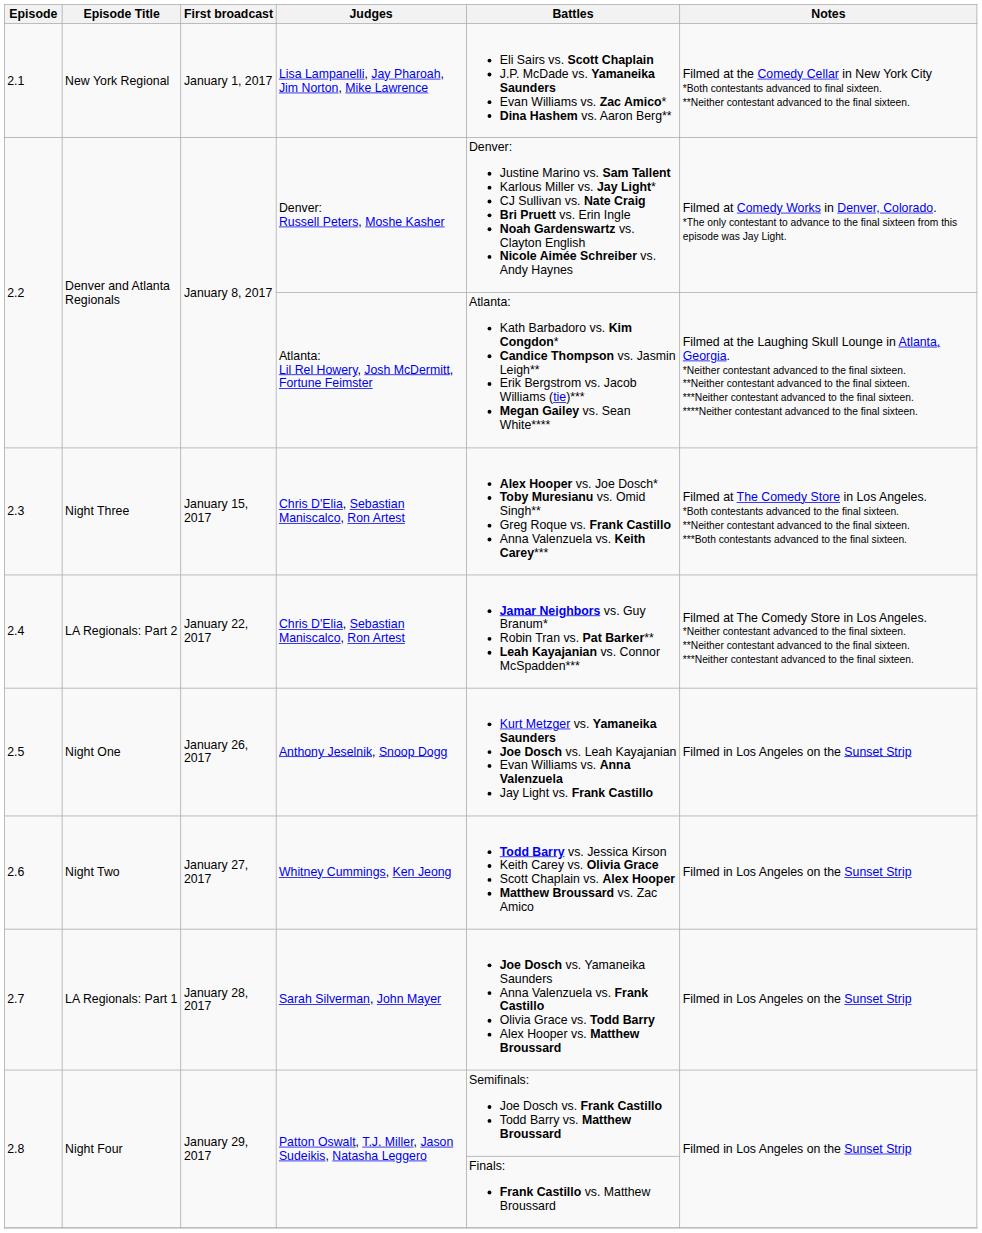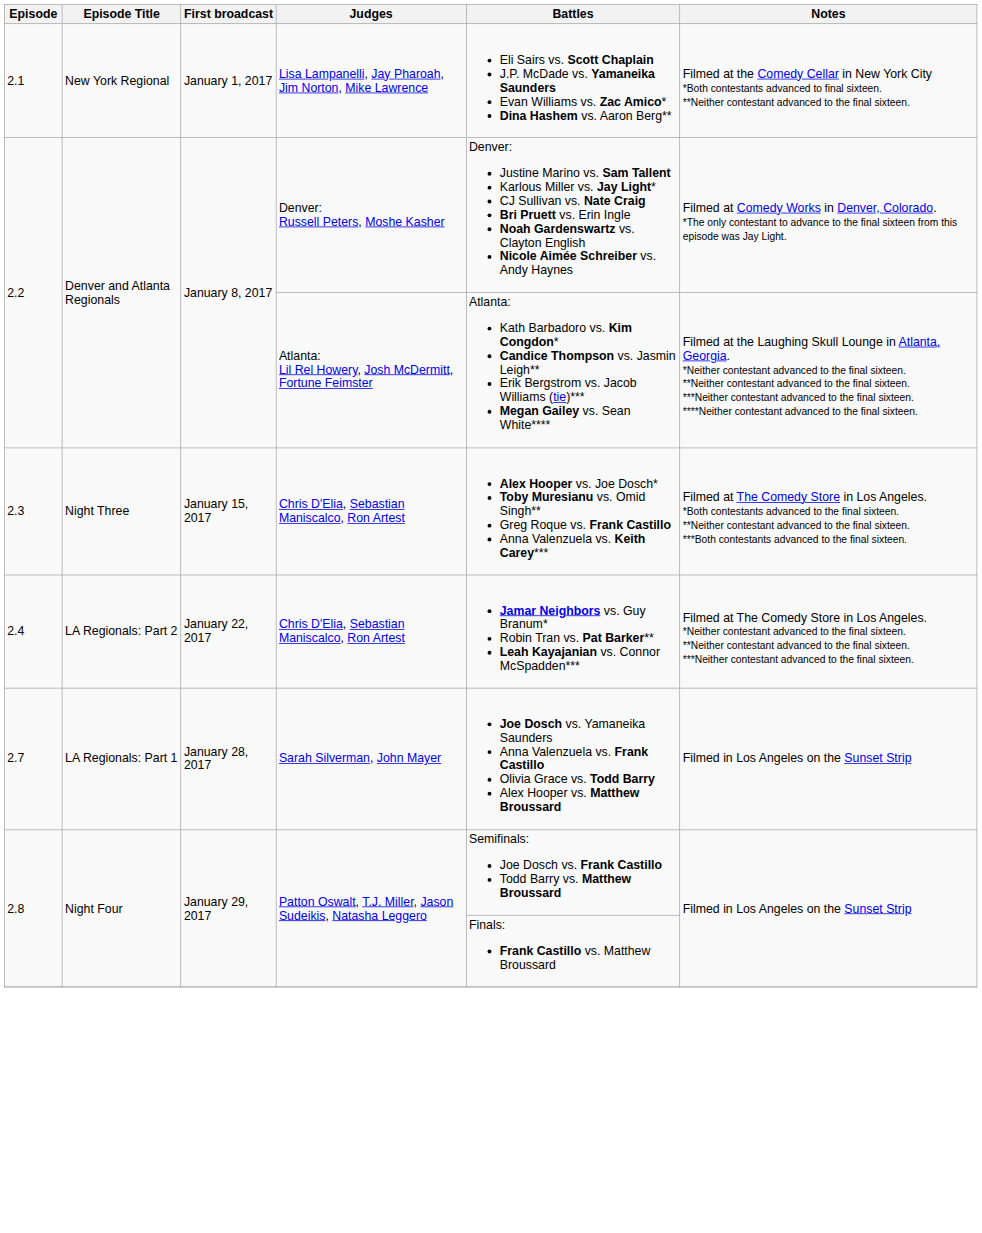- row: (16, 752)
- row: (16, 872)
